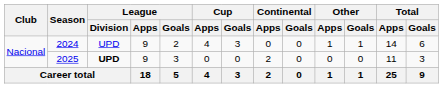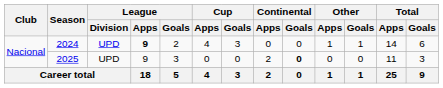(145, 43) normal -> (145, 43) bold
(109, 59) bold -> (109, 59) normal
(299, 59) normal -> (299, 59) bold
